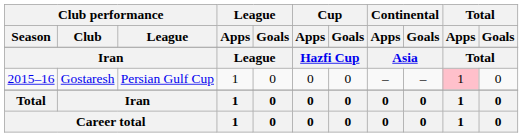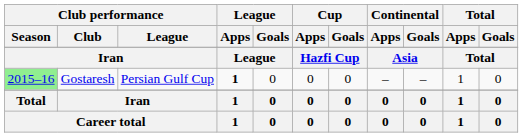(31, 79) no background -> (31, 79) lightgreen background
(235, 79) normal -> (235, 79) bold
(461, 79) pink background -> (461, 79) no background
